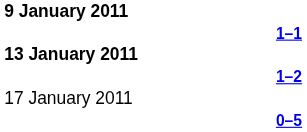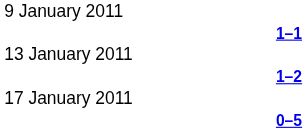(66, 11) bold -> (64, 11) normal
(71, 54) bold -> (68, 54) normal
